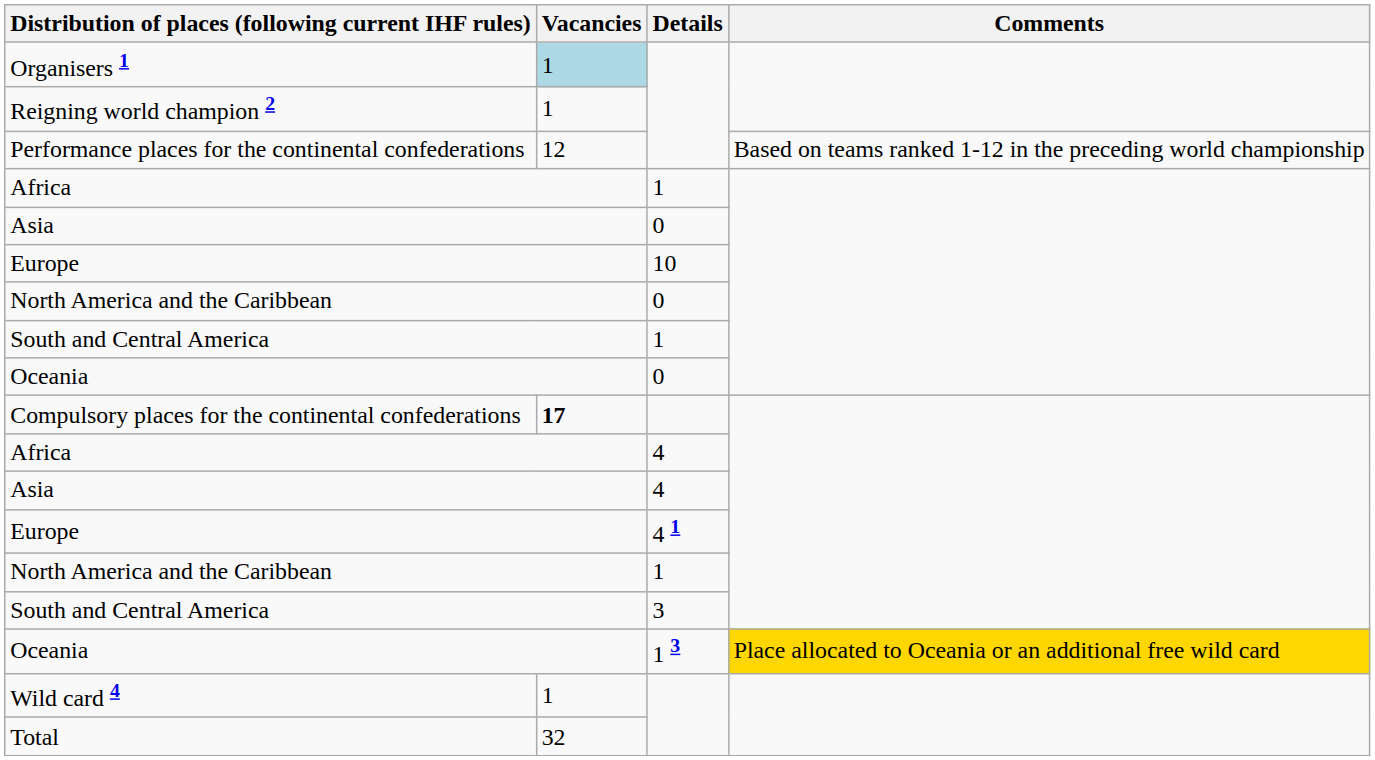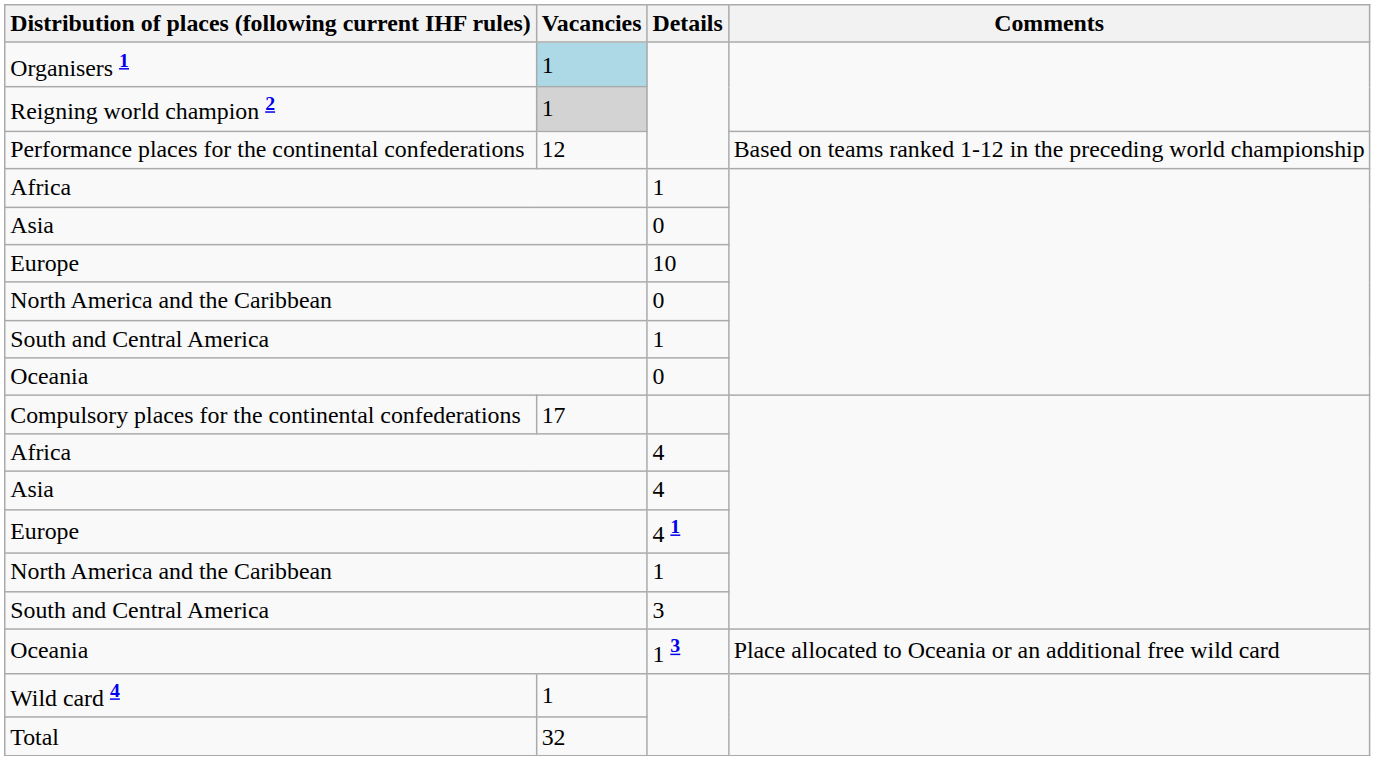(548, 108) no background -> (548, 108) lightgrey background
(554, 414) bold -> (554, 414) normal
(1007, 650) gold background -> (1007, 650) no background
